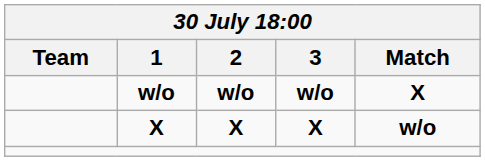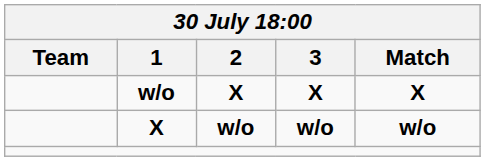(236, 92) w/o -> (236, 92) X
(315, 92) w/o -> (315, 92) X
(236, 127) X -> (236, 127) w/o
(315, 127) X -> (315, 127) w/o
